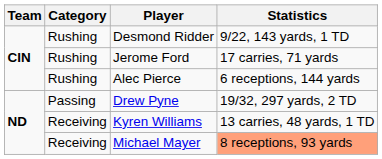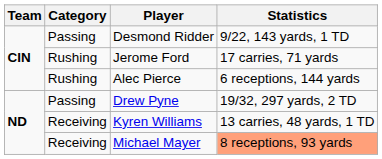(72, 36) Rushing -> (72, 36) Passing
